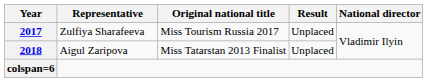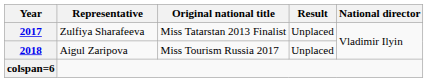(220, 32) Miss Tourism Russia 2017 -> (223, 32) Miss Tatarstan 2013 Finalist
(223, 50) Miss Tatarstan 2013 Finalist -> (220, 50) Miss Tourism Russia 2017
